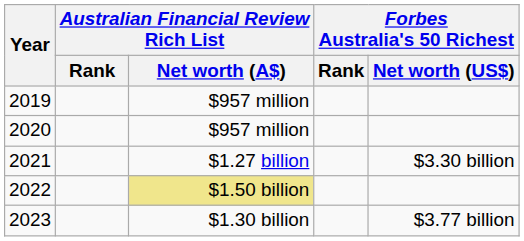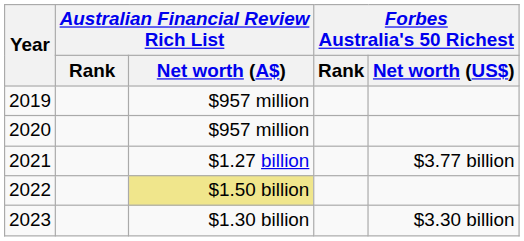(464, 160) $3.30 billion -> (464, 160) $3.77 billion
(464, 220) $3.77 billion -> (464, 220) $3.30 billion
